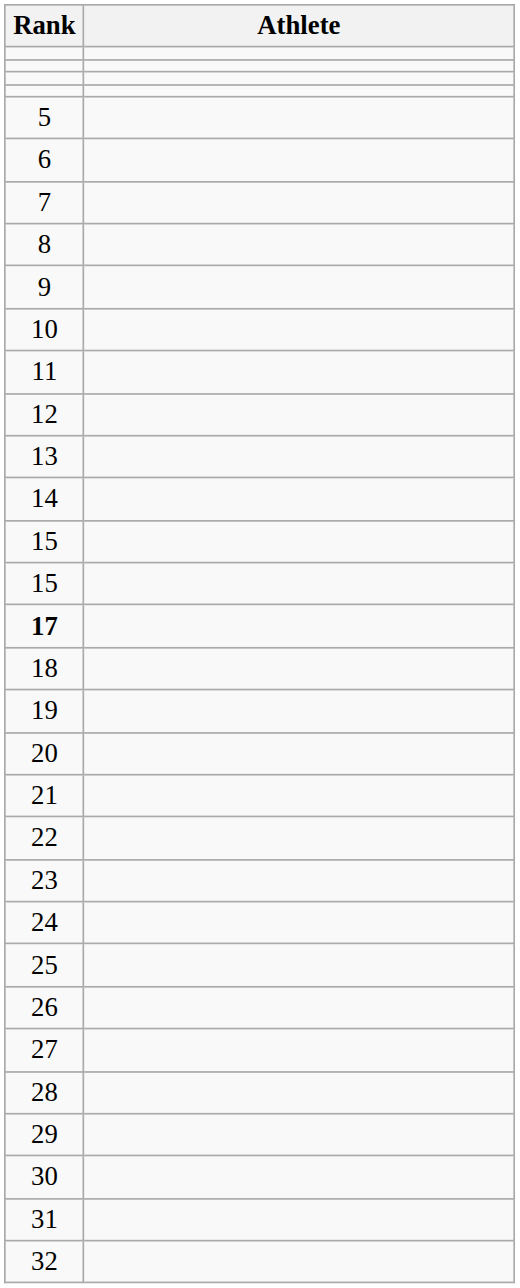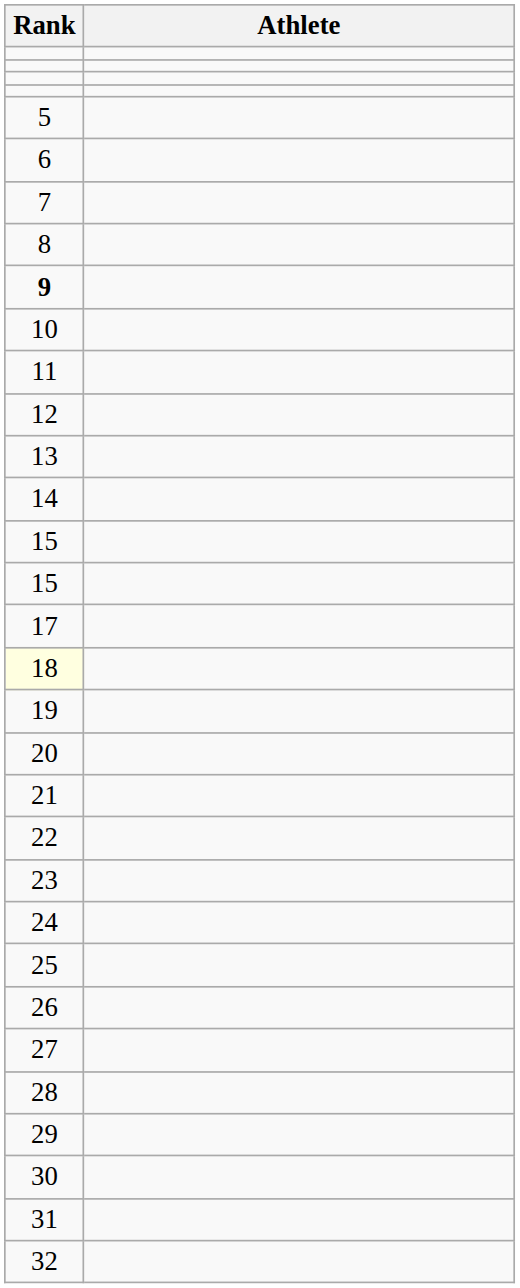(44, 286) normal -> (44, 286) bold
(44, 625) bold -> (44, 625) normal
(44, 668) no background -> (44, 668) lightyellow background
